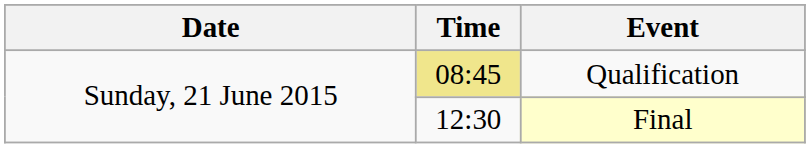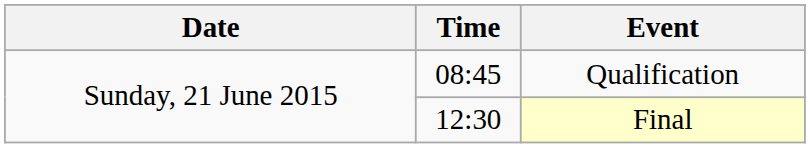(468, 73) khaki background -> (468, 73) no background
